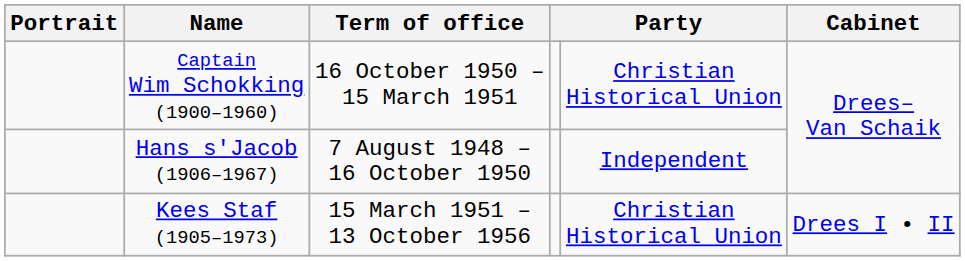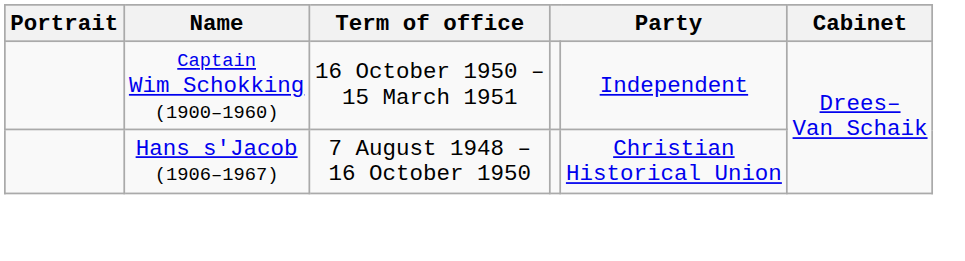(674, 86) Christian Historical Union -> (674, 86) Independent
(674, 161) Independent -> (674, 161) Christian Historical Union
- row: (217, 223)
